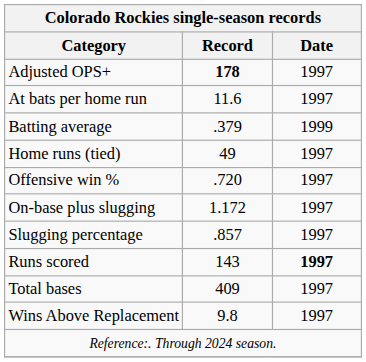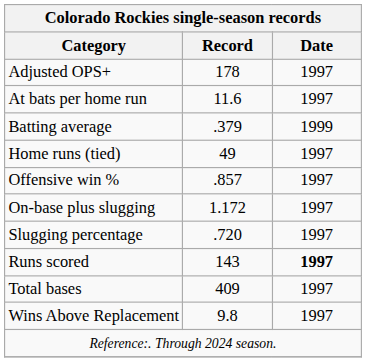(227, 72) bold -> (227, 72) normal
(227, 180) .720 -> (227, 180) .857
(227, 235) .857 -> (227, 235) .720
